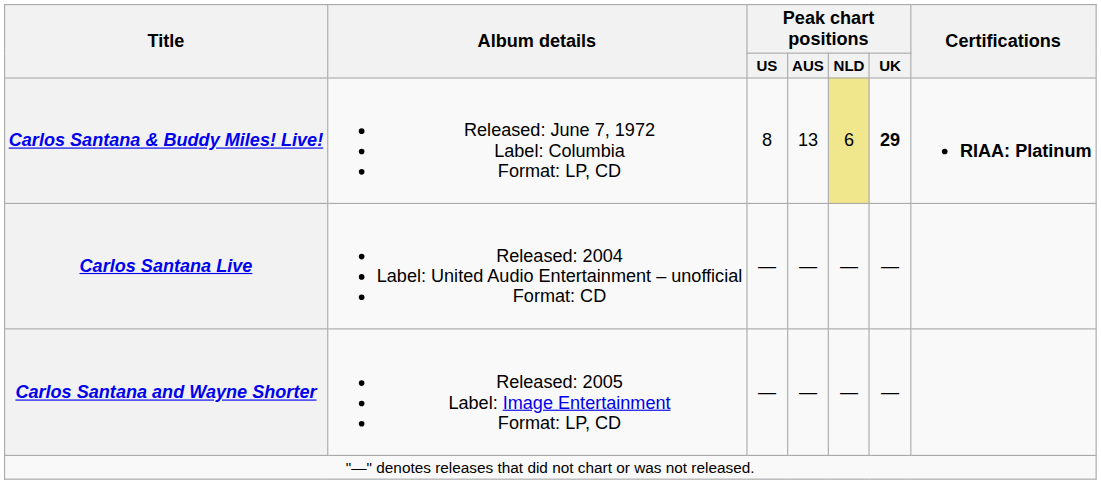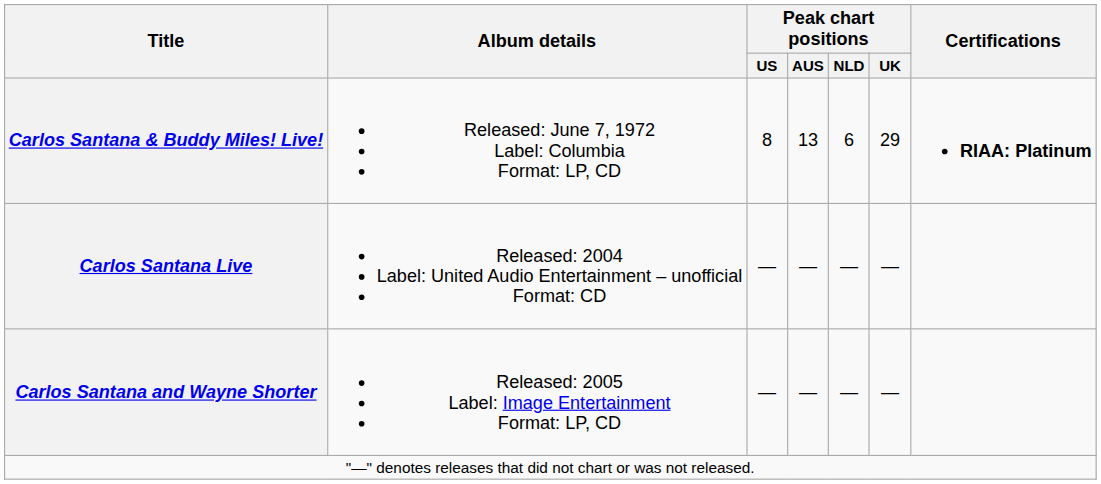(849, 140) khaki background -> (849, 140) no background
(890, 140) bold -> (890, 140) normal
